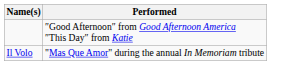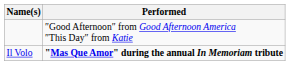(155, 53) normal -> (164, 53) bold
